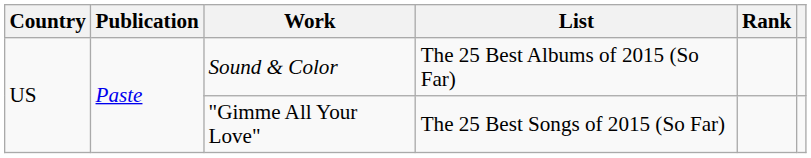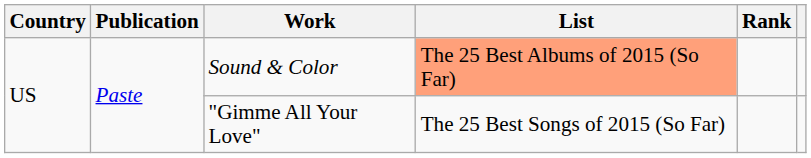(560, 66) no background -> (560, 66) lightsalmon background
